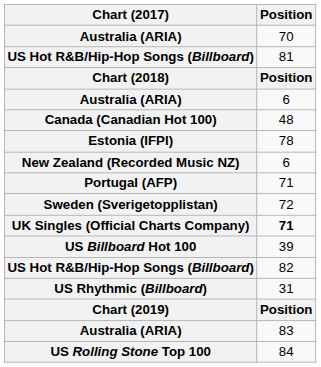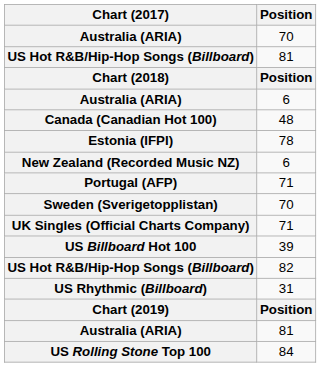(286, 204) 72 -> (286, 204) 70
(286, 225) bold -> (286, 225) normal
(286, 330) 83 -> (286, 330) 81
